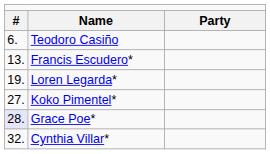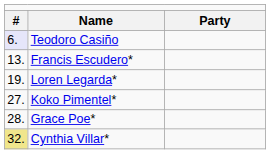(13, 40) no background -> (13, 40) lavender background
(16, 120) lavender background -> (16, 120) no background
(16, 139) no background -> (16, 139) khaki background
